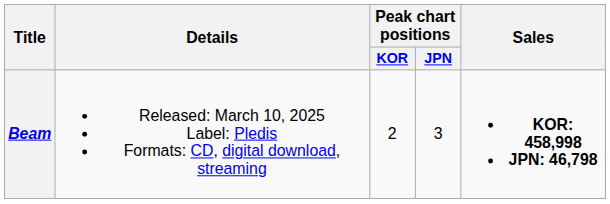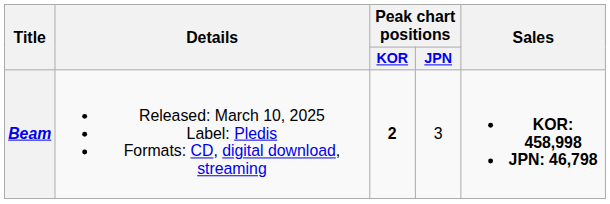(392, 134) normal -> (392, 134) bold
